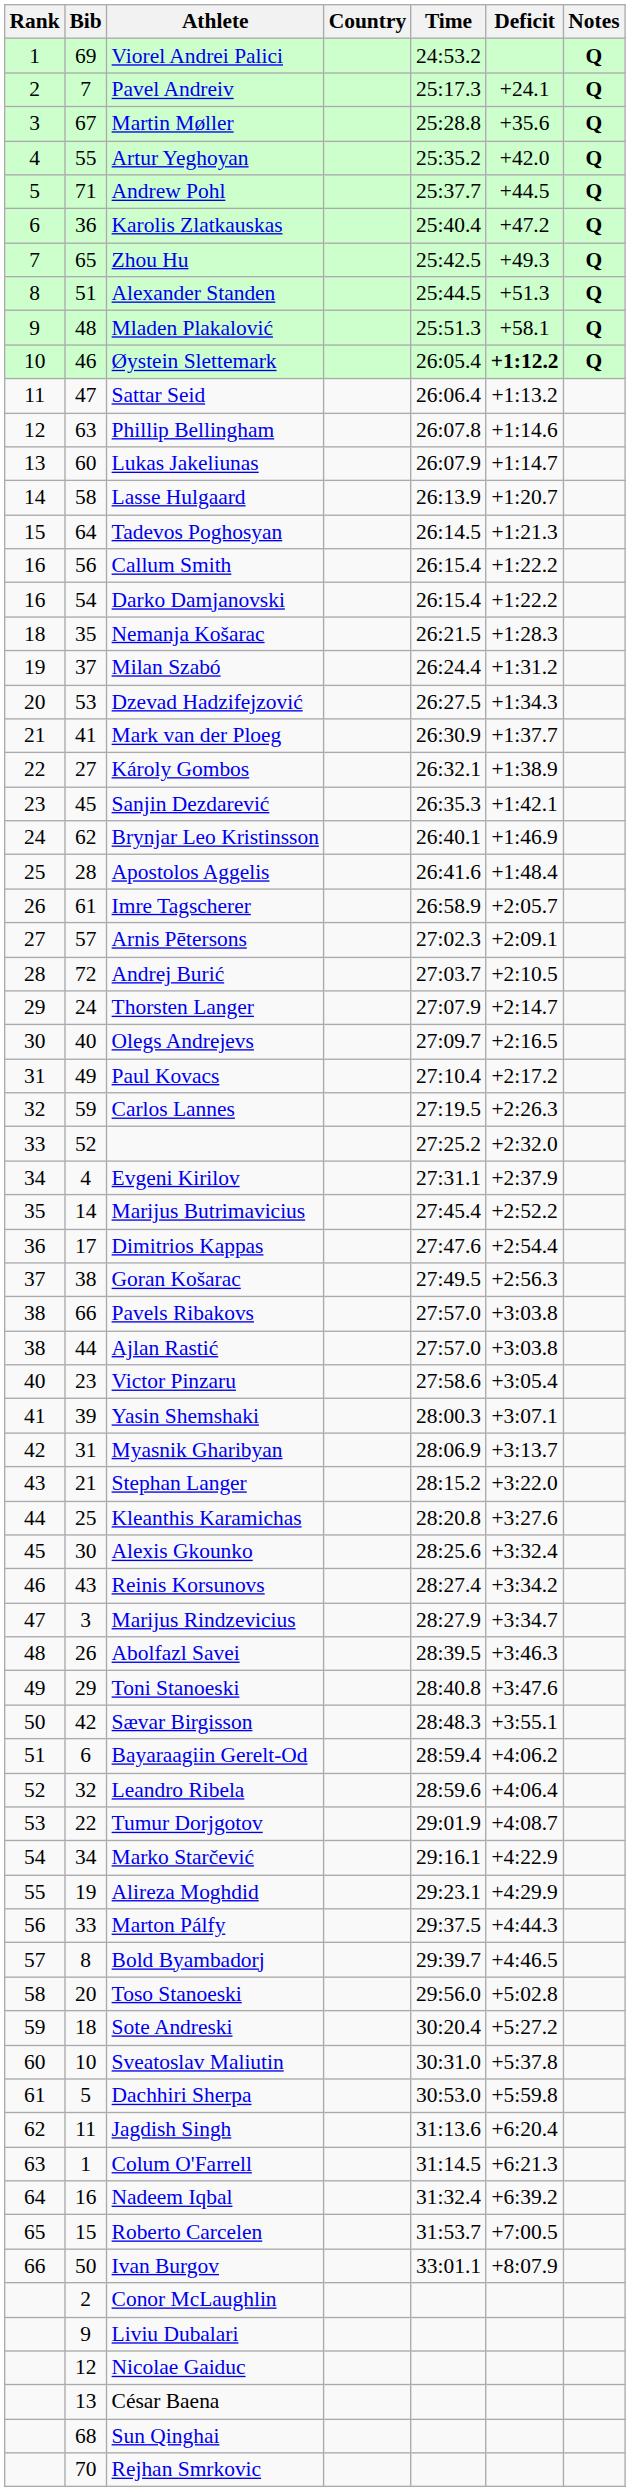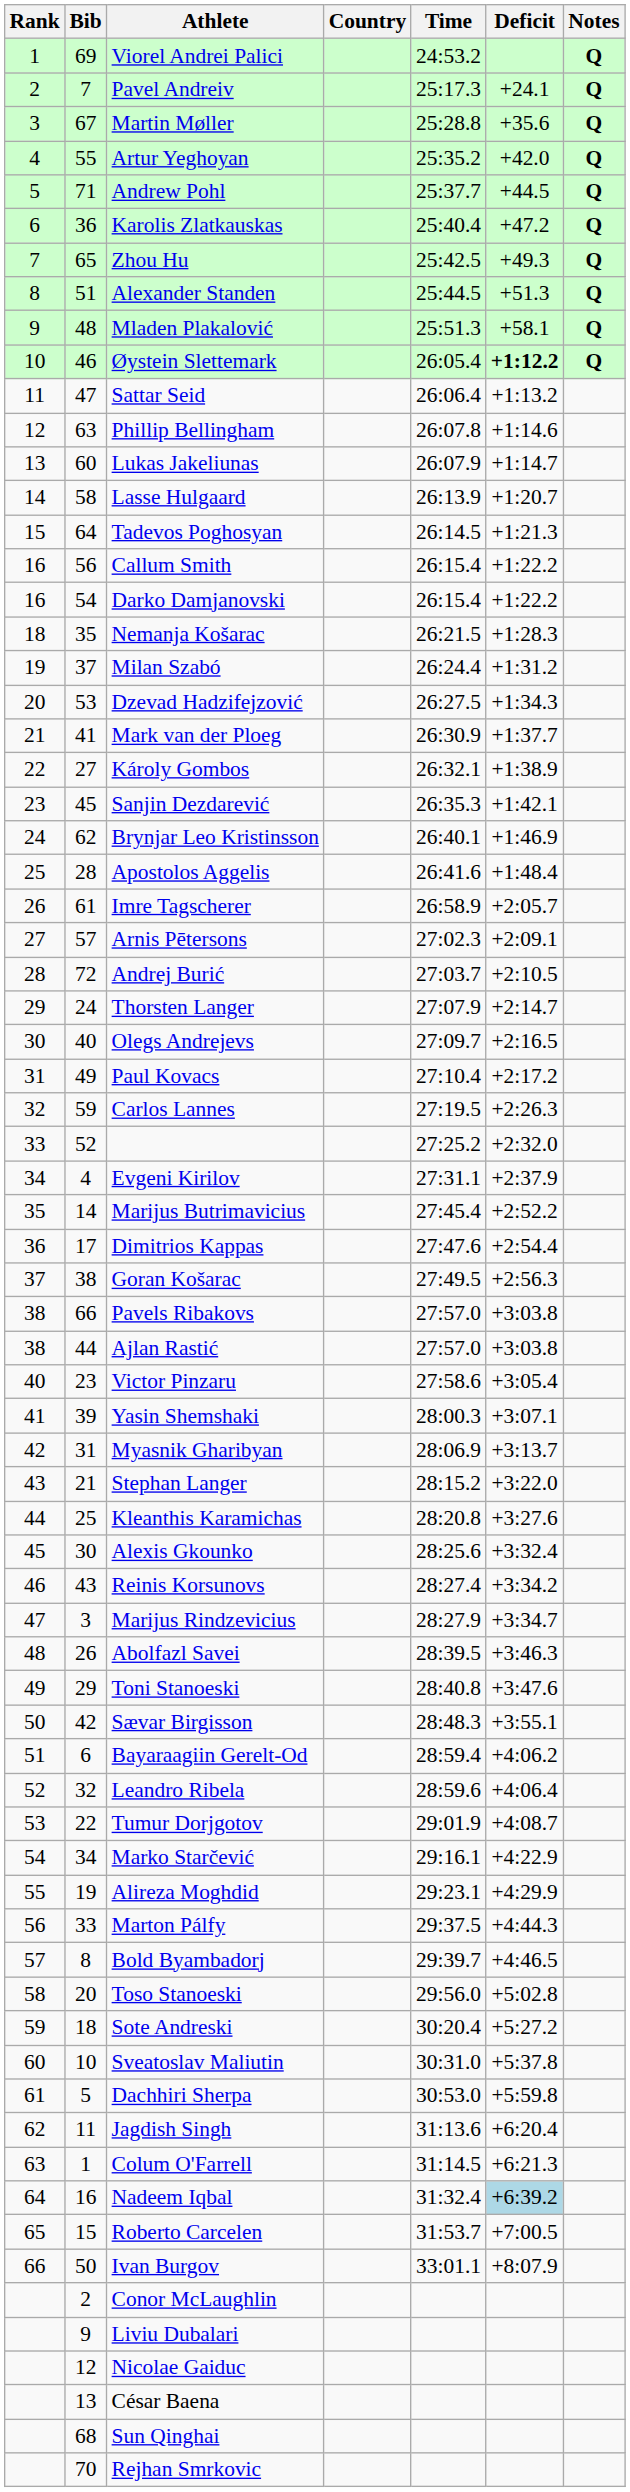(525, 2197) no background -> (525, 2197) lightblue background
